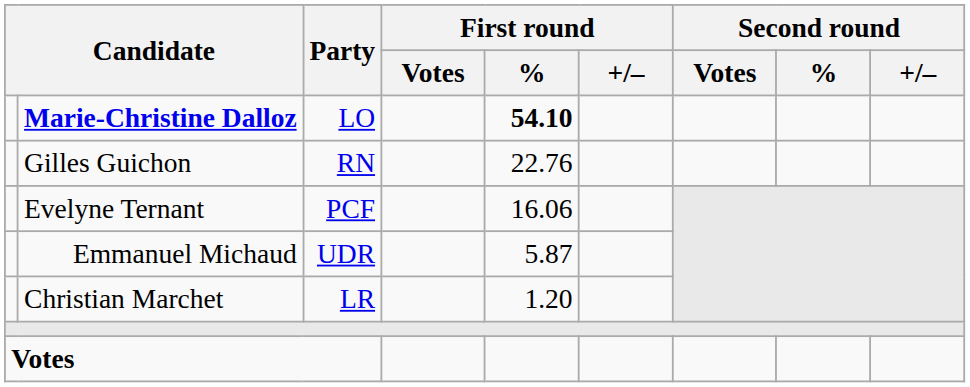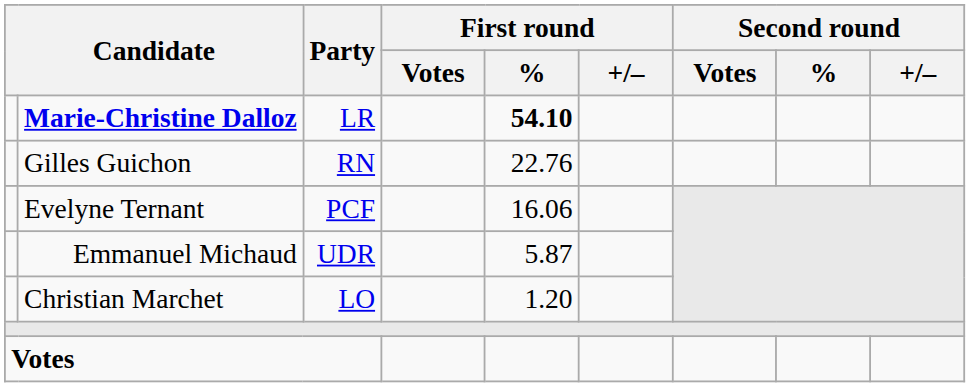(357, 118) LO -> (357, 118) LR
(357, 299) LR -> (357, 299) LO
